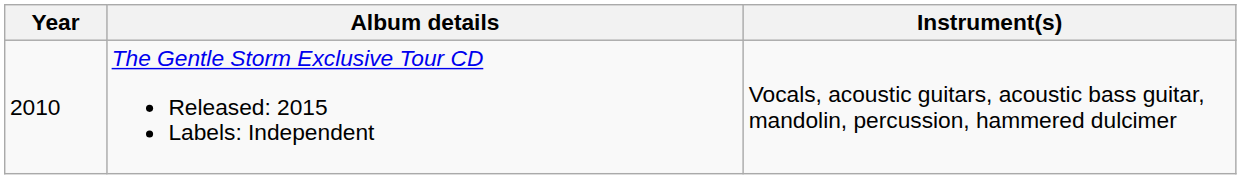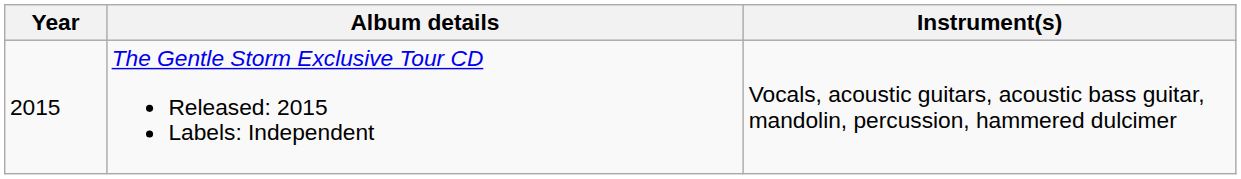(35, 106) 2010 -> (35, 106) 2015
